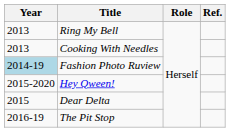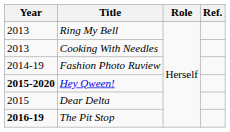(25, 65) lightblue background -> (25, 65) no background
(31, 83) normal -> (31, 83) bold
(25, 118) normal -> (25, 118) bold
